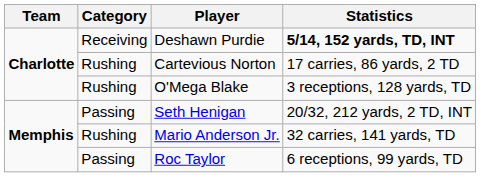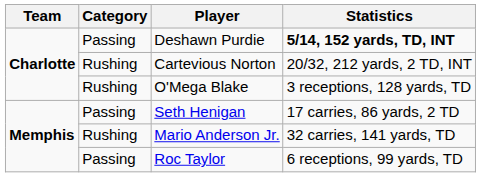(114, 40) Receiving -> (109, 40) Passing
(373, 64) 17 carries, 86 yards, 2 TD -> (379, 64) 20/32, 212 yards, 2 TD, INT
(379, 111) 20/32, 212 yards, 2 TD, INT -> (373, 111) 17 carries, 86 yards, 2 TD
